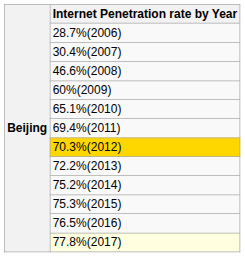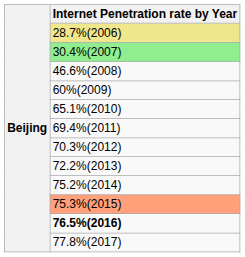(87, 33) no background -> (87, 33) khaki background
(87, 52) no background -> (87, 52) lightgreen background
(87, 147) gold background -> (87, 147) no background
(87, 204) no background -> (87, 204) lightsalmon background
(87, 223) normal -> (87, 223) bold
(87, 242) lightyellow background -> (87, 242) no background
